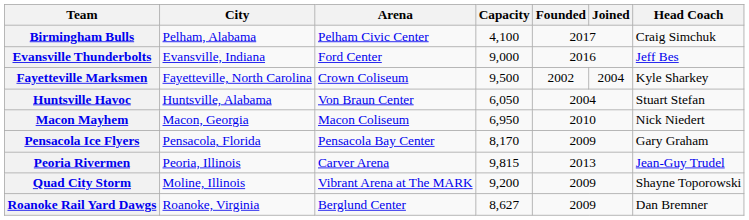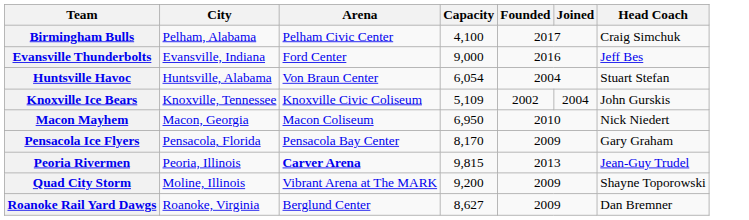- row: (82, 78)
(504, 99) 6,050 -> (469, 78) 6,054
+ row: (82, 99)
(354, 162) normal -> (322, 162) bold
